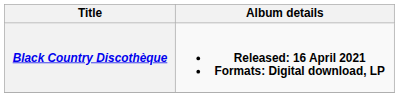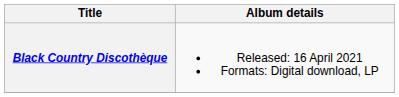(285, 64) bold -> (285, 64) normal
